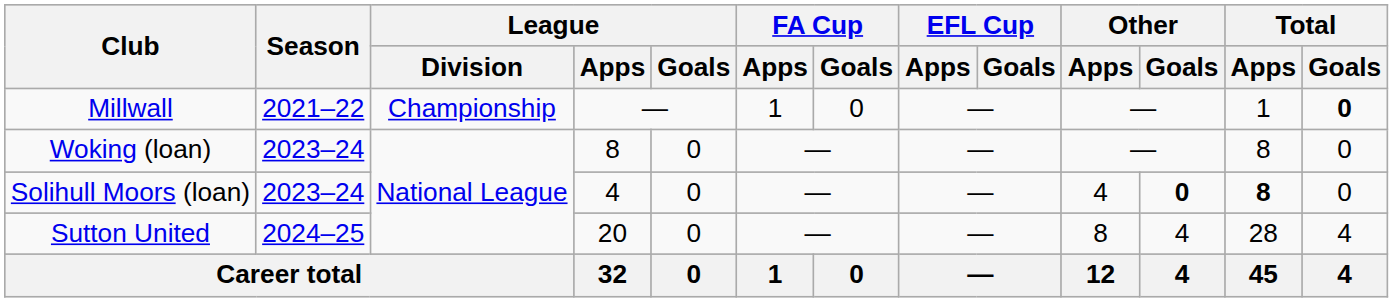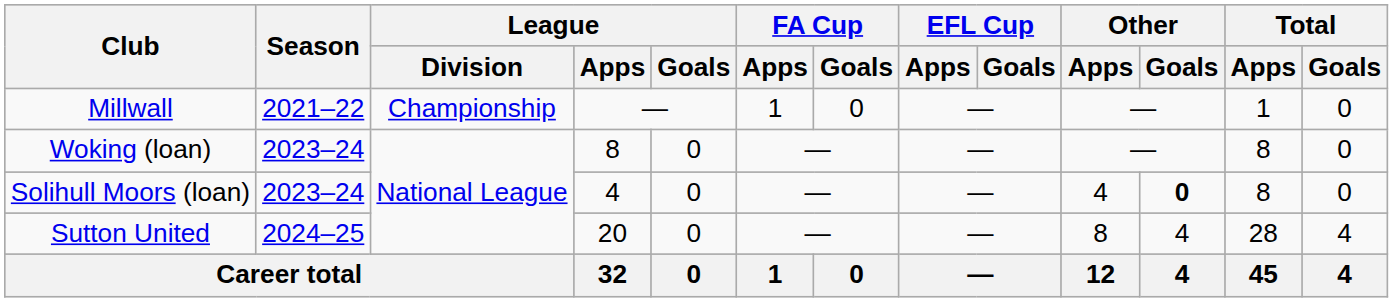(1345, 108) bold -> (1345, 108) normal
(1263, 191) bold -> (1263, 191) normal
